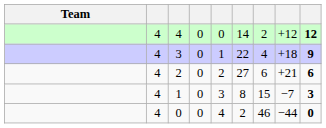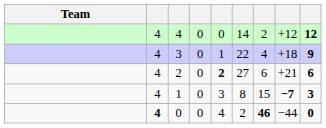(221, 73) normal -> (221, 73) bold
(287, 93) normal -> (287, 93) bold
(157, 113) normal -> (157, 113) bold
(264, 113) normal -> (264, 113) bold
